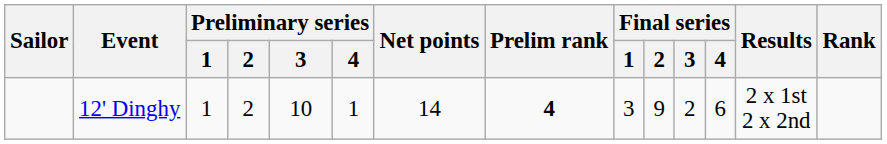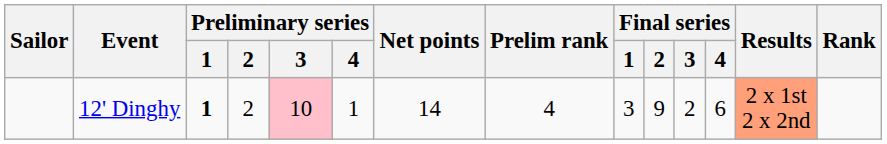(207, 108) normal -> (207, 108) bold
(301, 108) no background -> (301, 108) pink background
(549, 108) bold -> (549, 108) normal
(776, 108) no background -> (776, 108) lightsalmon background
